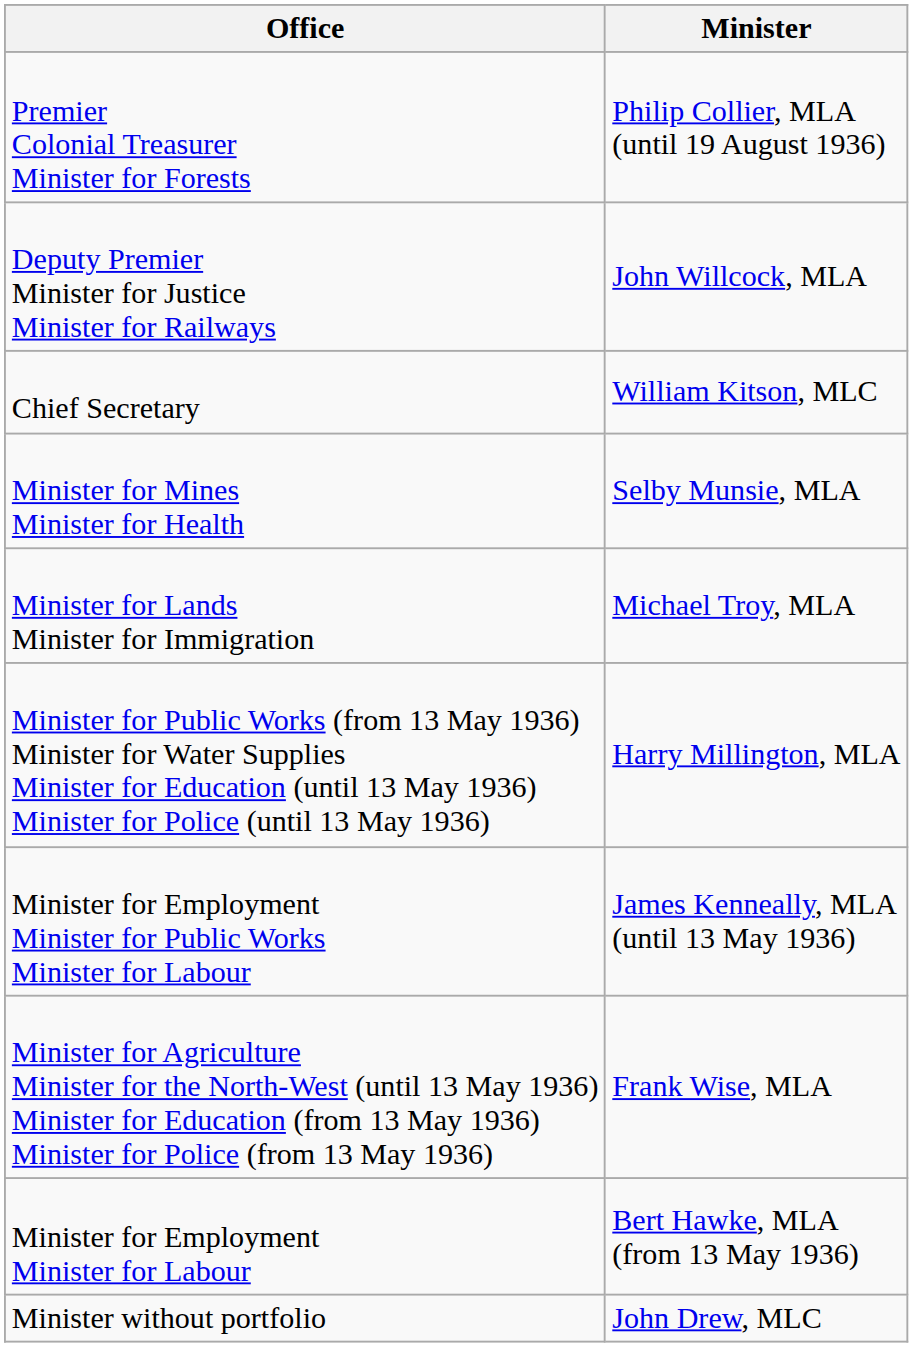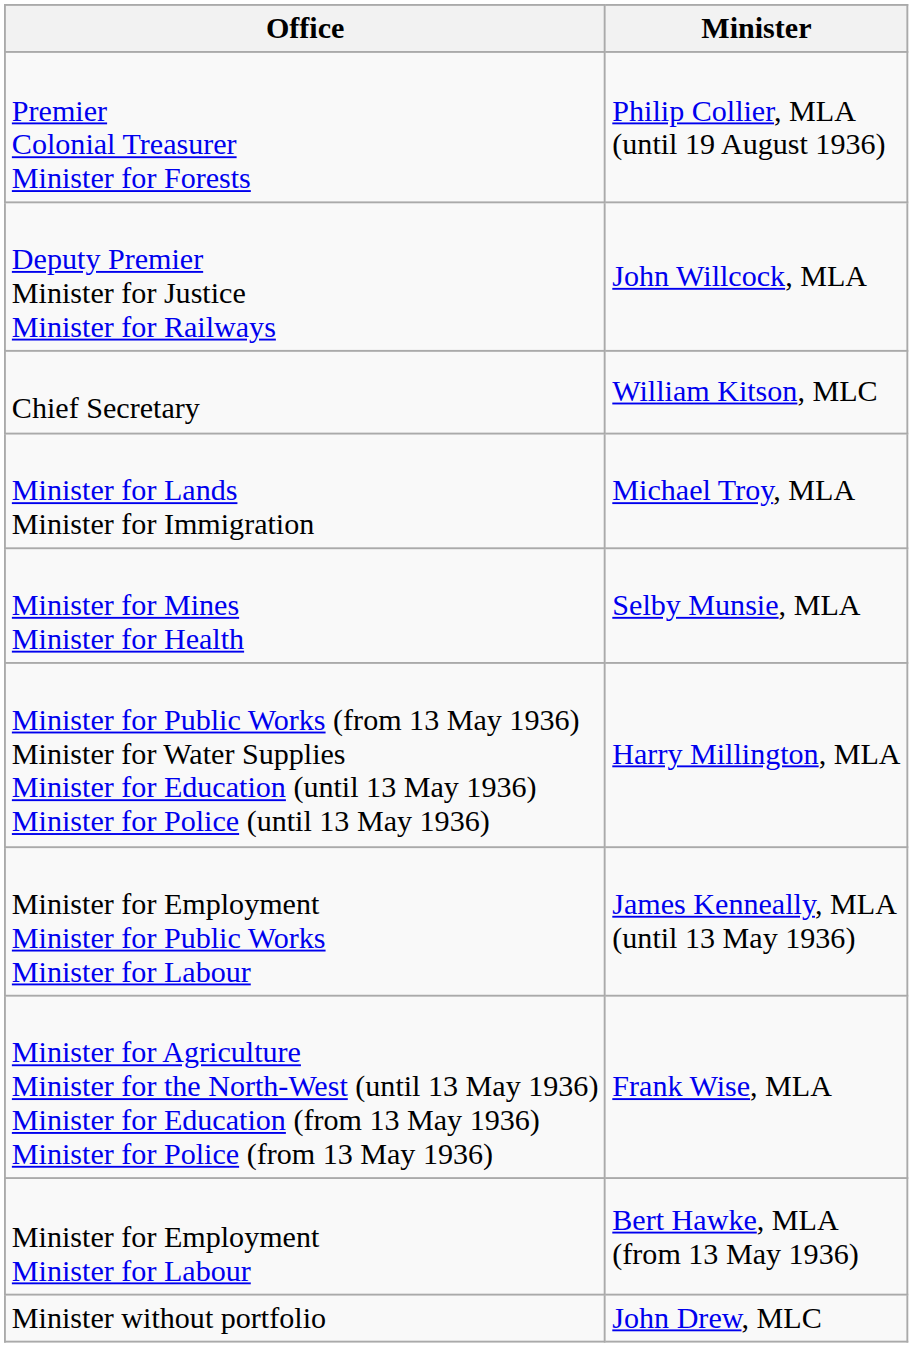rows swapped: (128, 506) <-> (163, 622)
